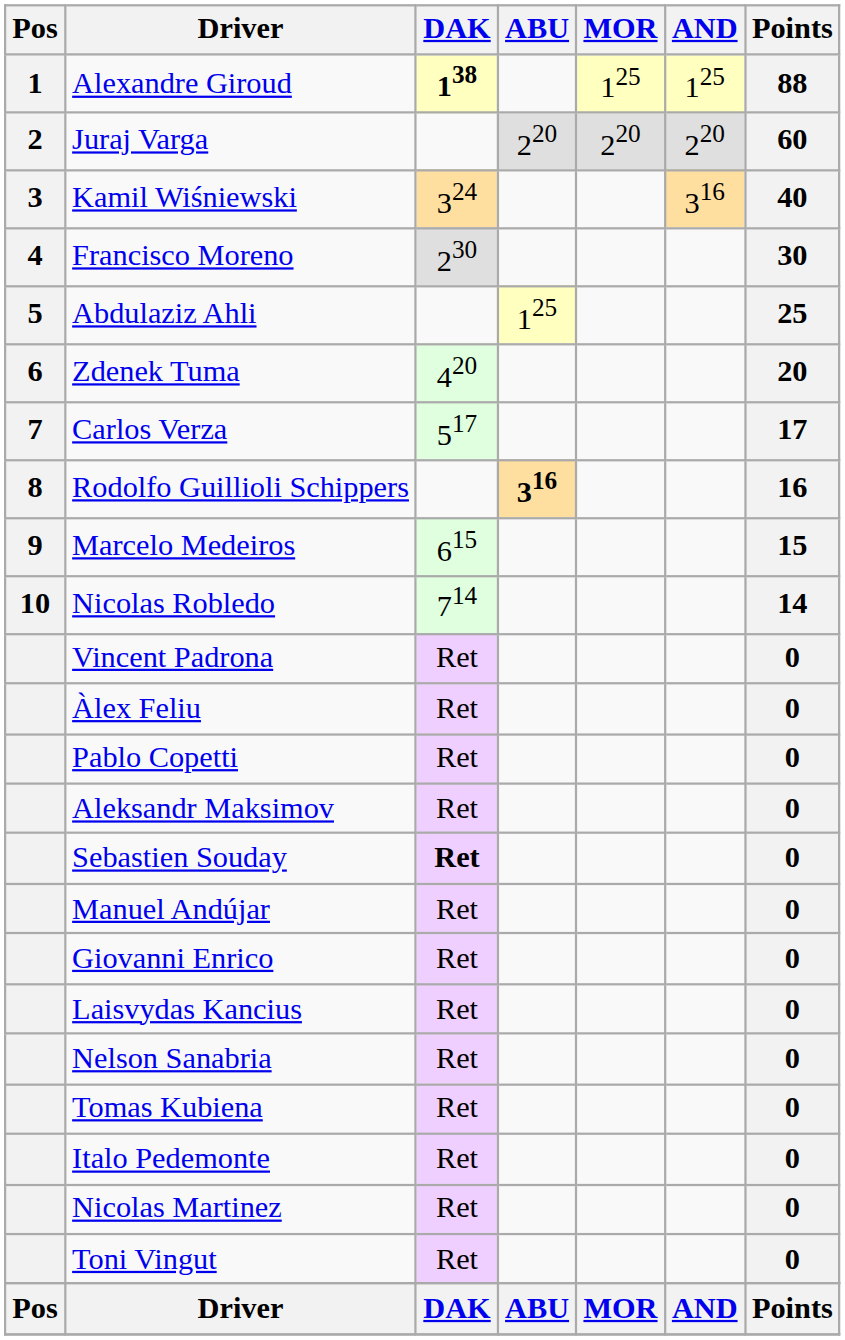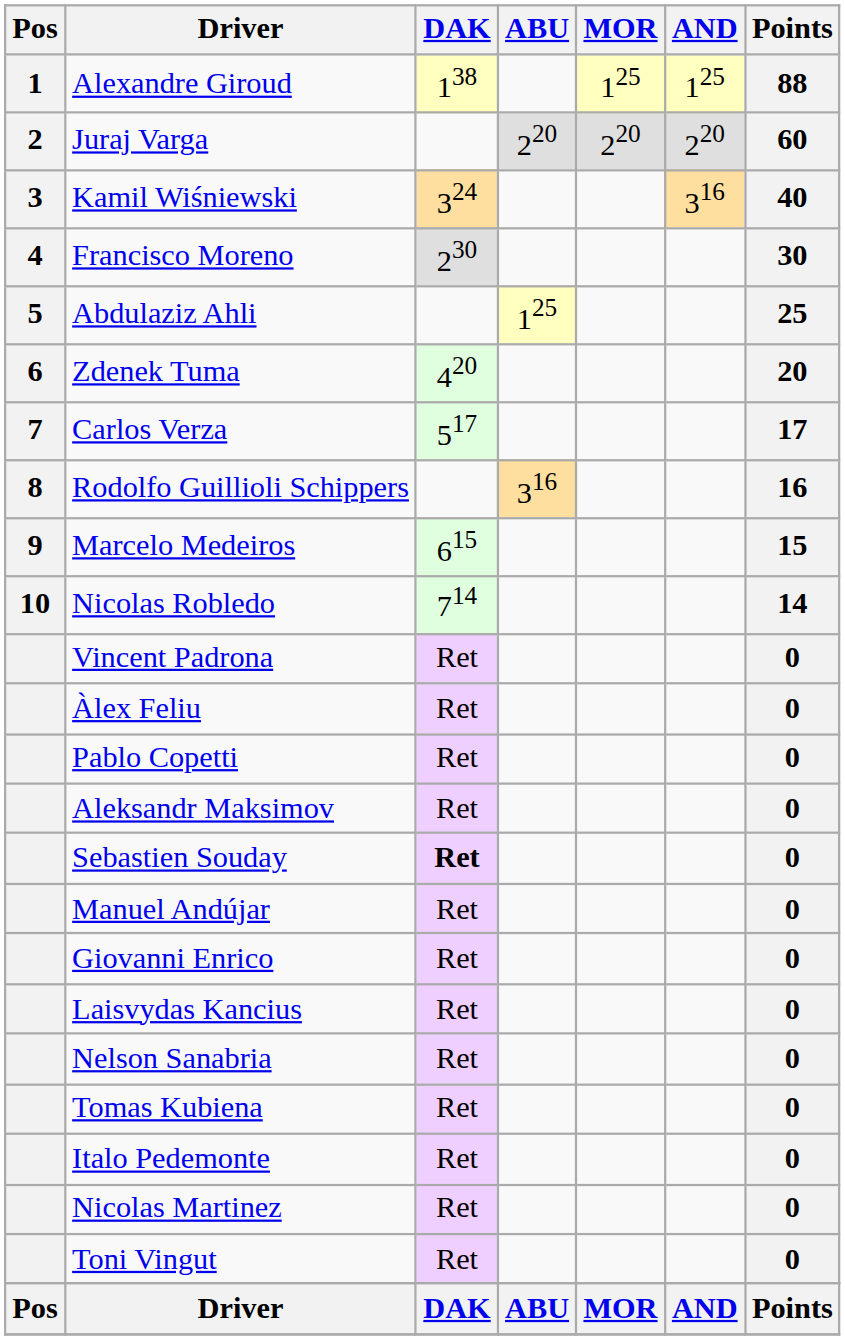(457, 82) bold -> (457, 82) normal
(537, 488) bold -> (537, 488) normal
